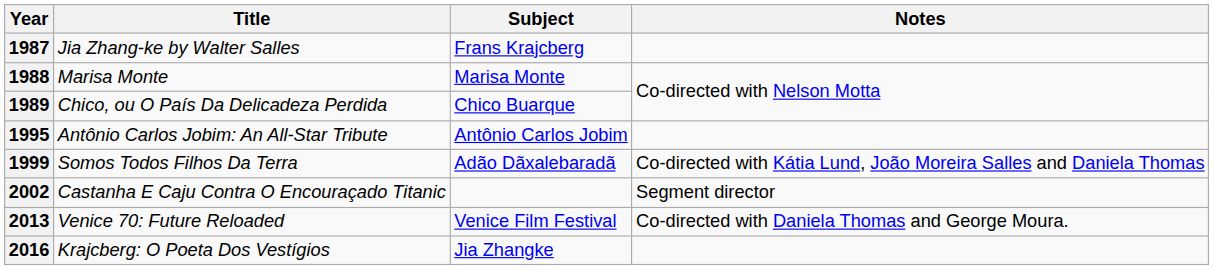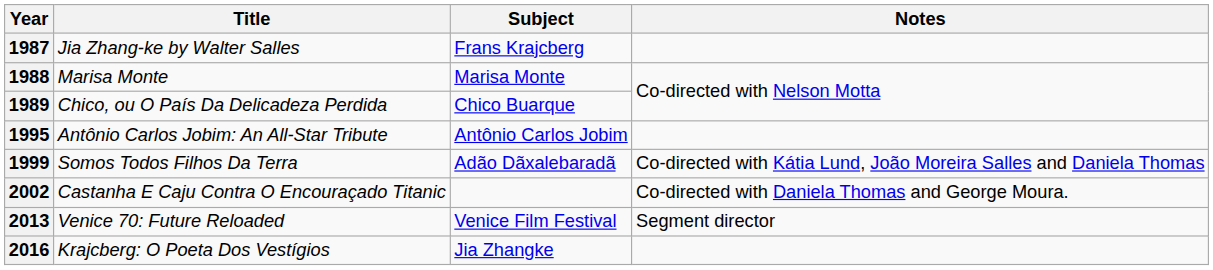(706, 192) Segment director -> (852, 192) Co-directed with Daniela Thomas and George Moura.
(852, 221) Co-directed with Daniela Thomas and George Moura. -> (706, 221) Segment director
